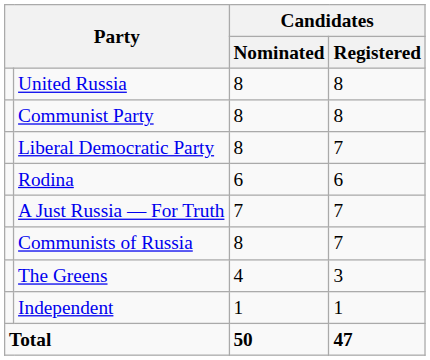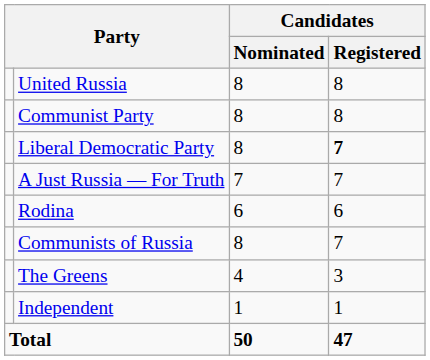(338, 147) normal -> (338, 147) bold
rows swapped: (46, 179) <-> (121, 211)
